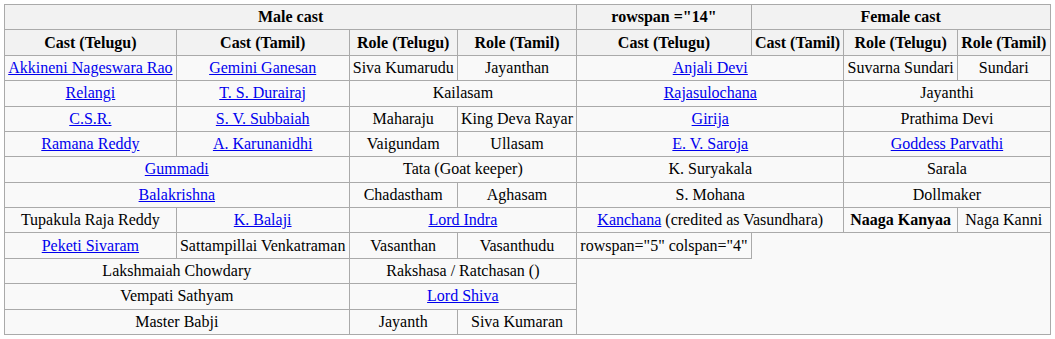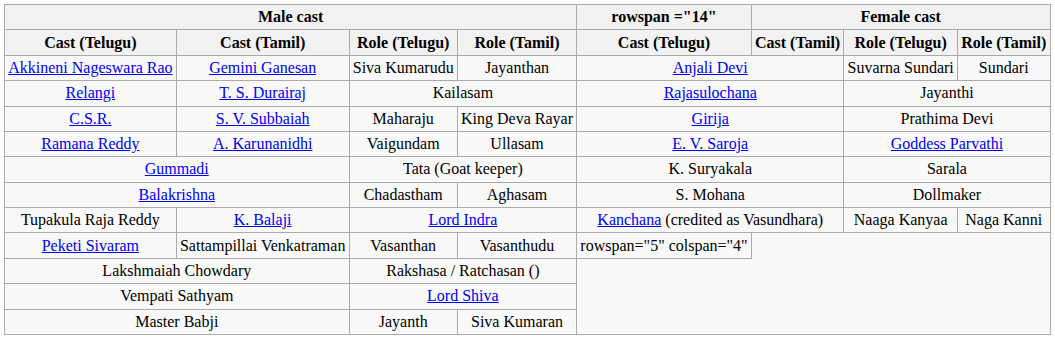(901, 220) bold -> (901, 220) normal
